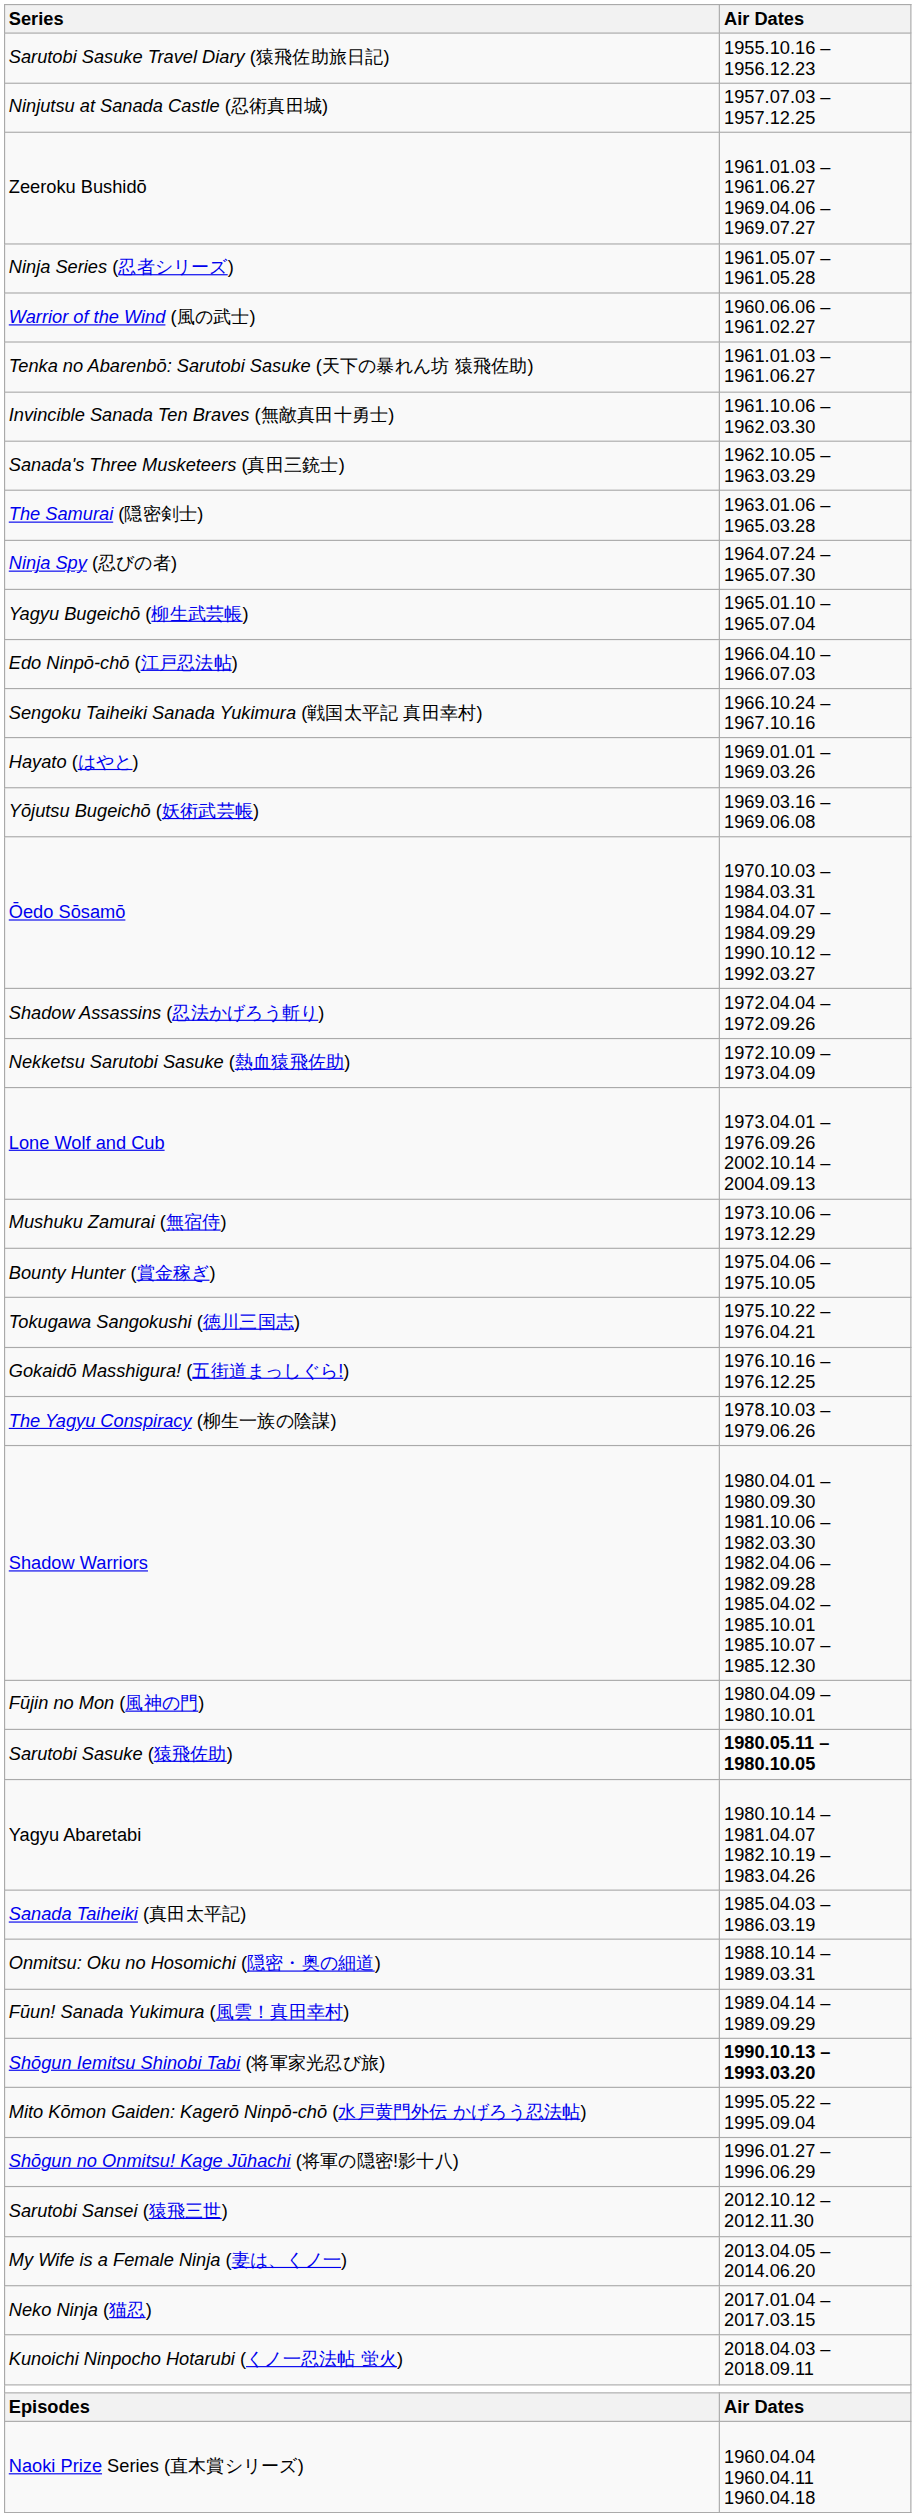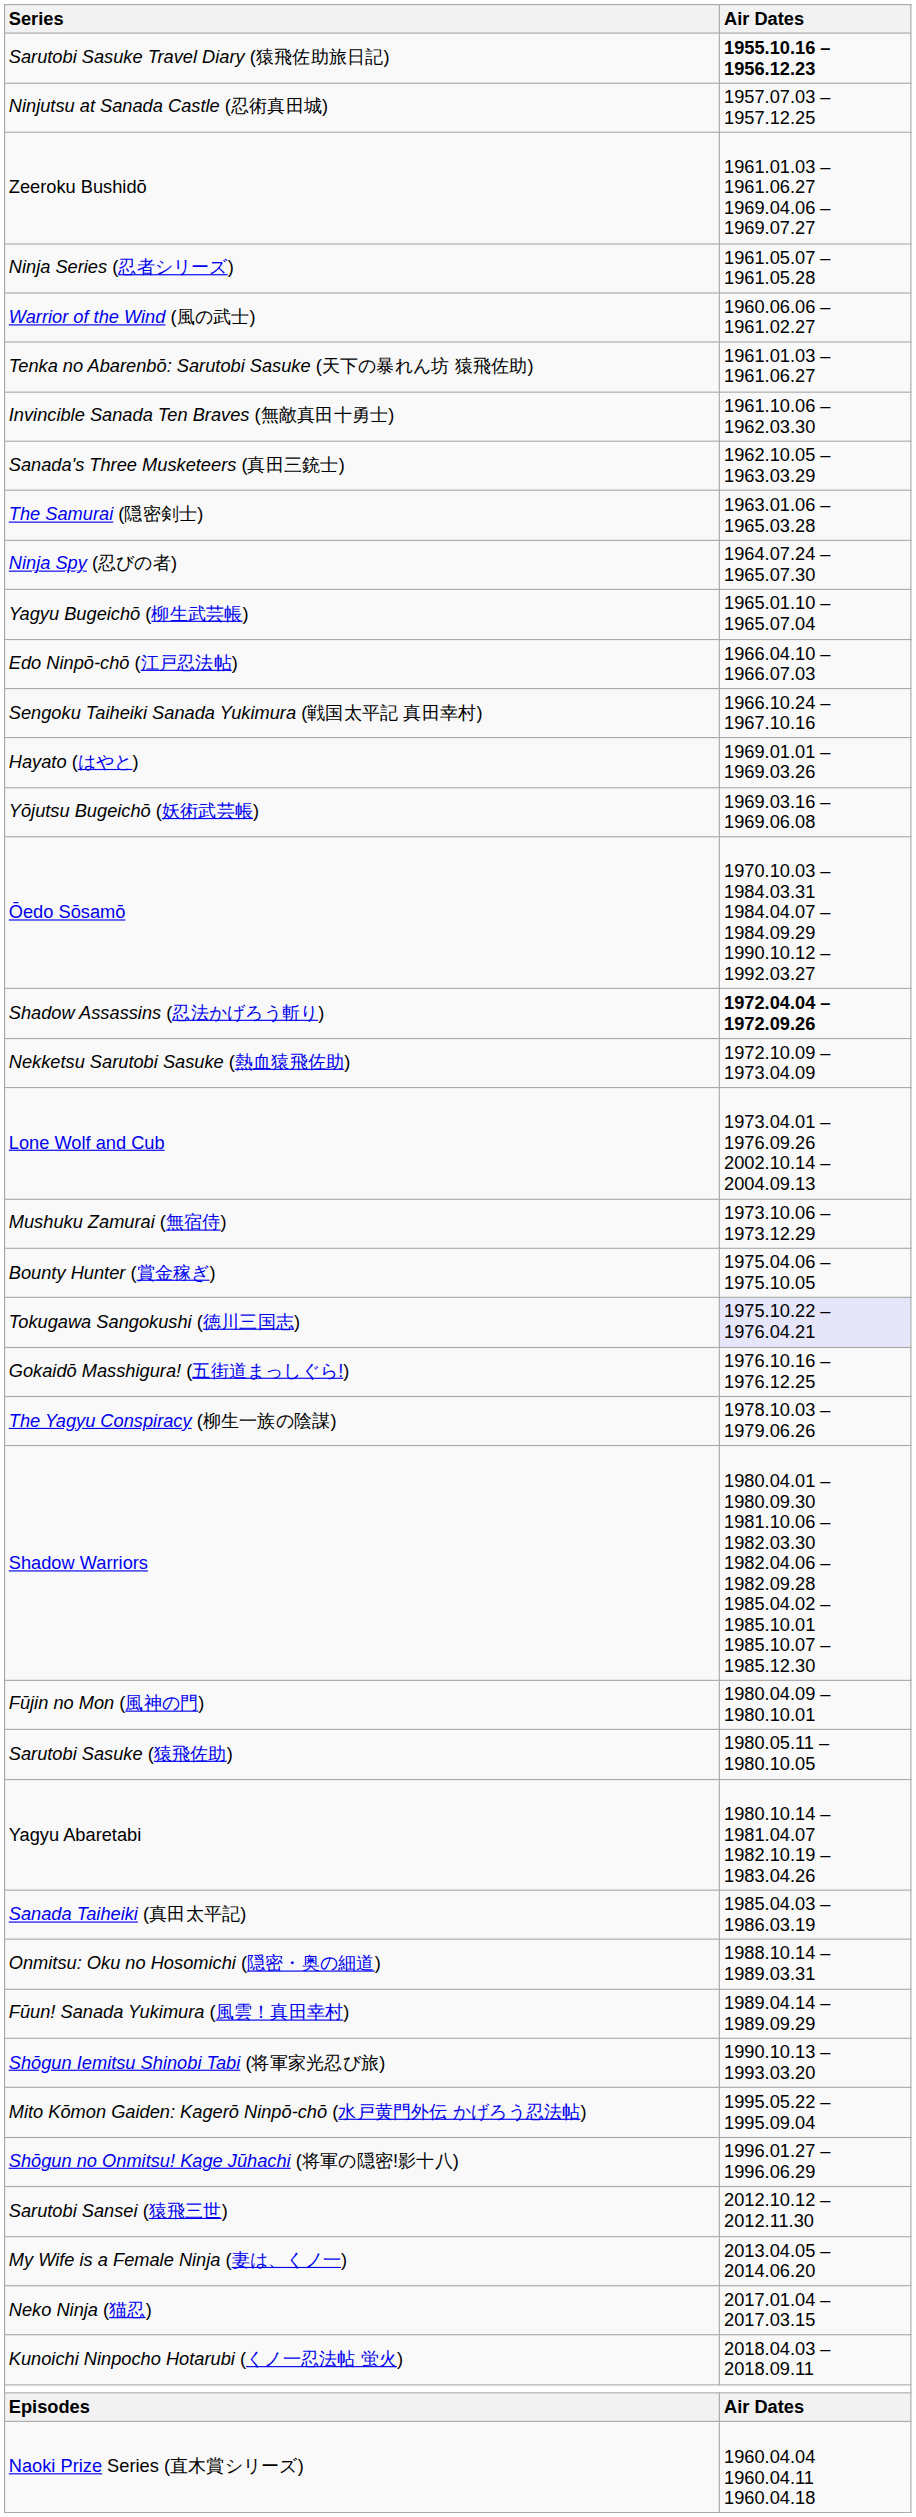(777, 58) normal -> (777, 58) bold
(777, 1013) normal -> (777, 1013) bold
(777, 1322) no background -> (777, 1322) lavender background
(777, 1754) bold -> (777, 1754) normal
(777, 2062) bold -> (777, 2062) normal
